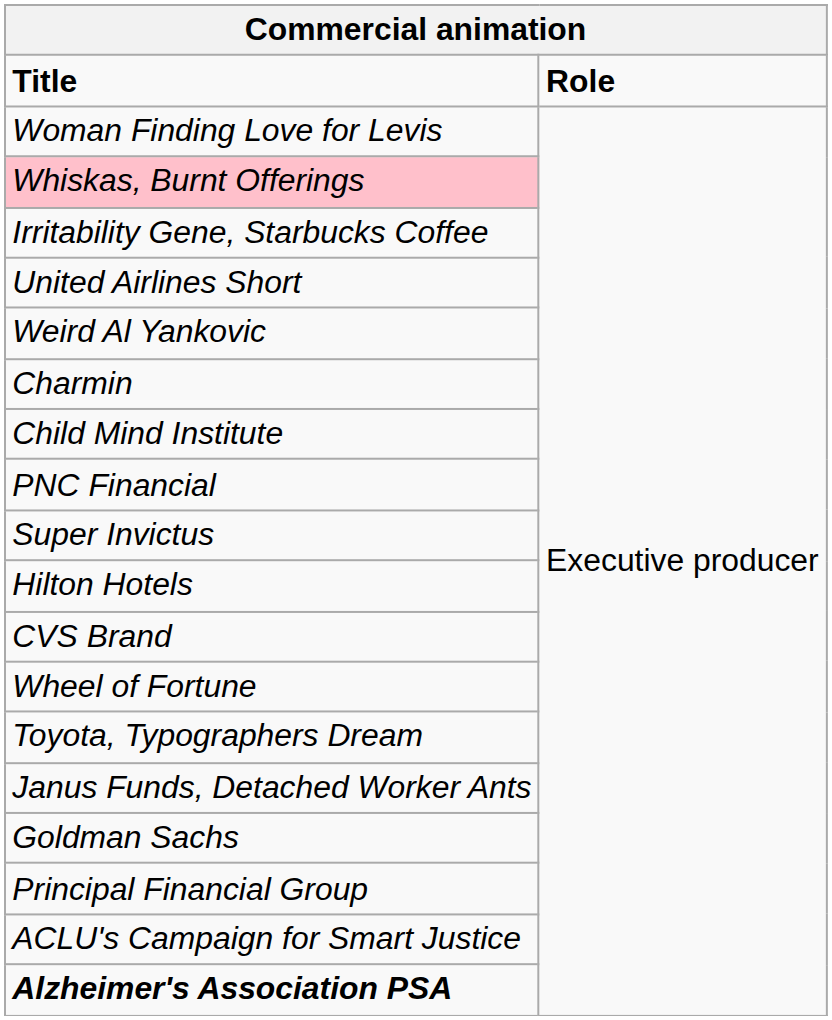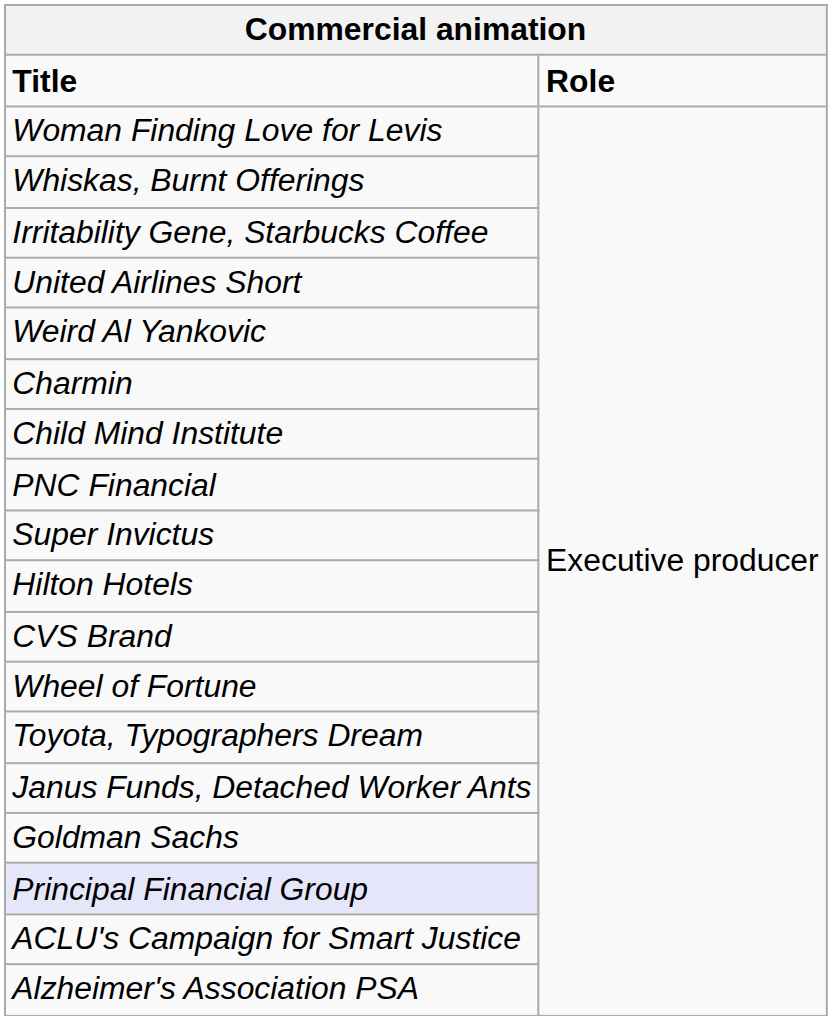(188, 181) pink background -> (188, 181) no background
(190, 888) no background -> (190, 888) lavender background
(232, 989) bold -> (216, 989) normal
